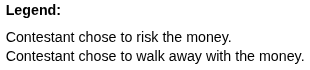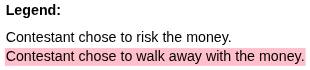(155, 57) no background -> (155, 57) pink background
